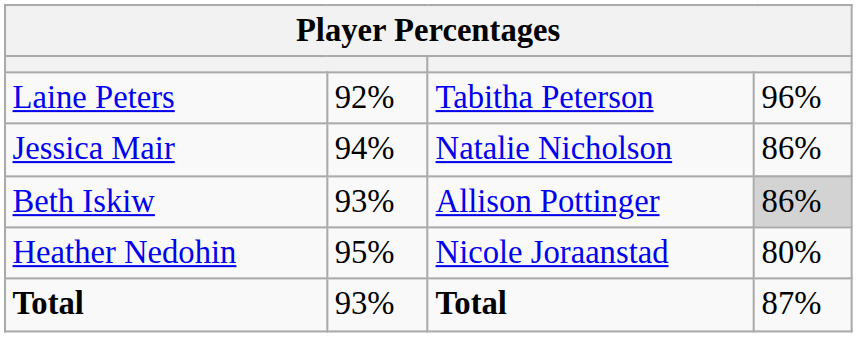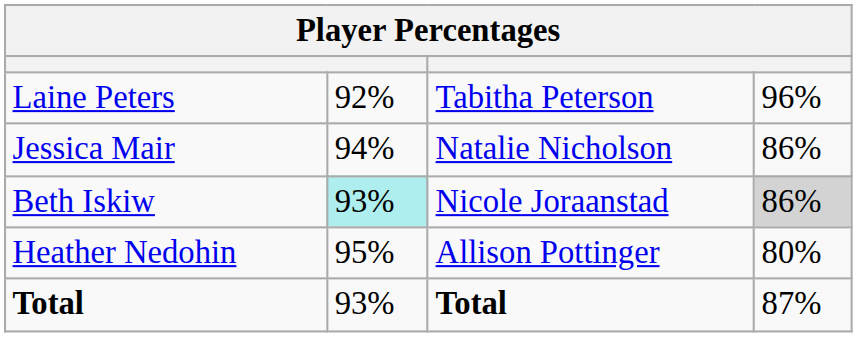(365, 200) no background -> (365, 200) paleturquoise background
(548, 200) Allison Pottinger -> (552, 200) Nicole Joraanstad
(552, 252) Nicole Joraanstad -> (548, 252) Allison Pottinger
